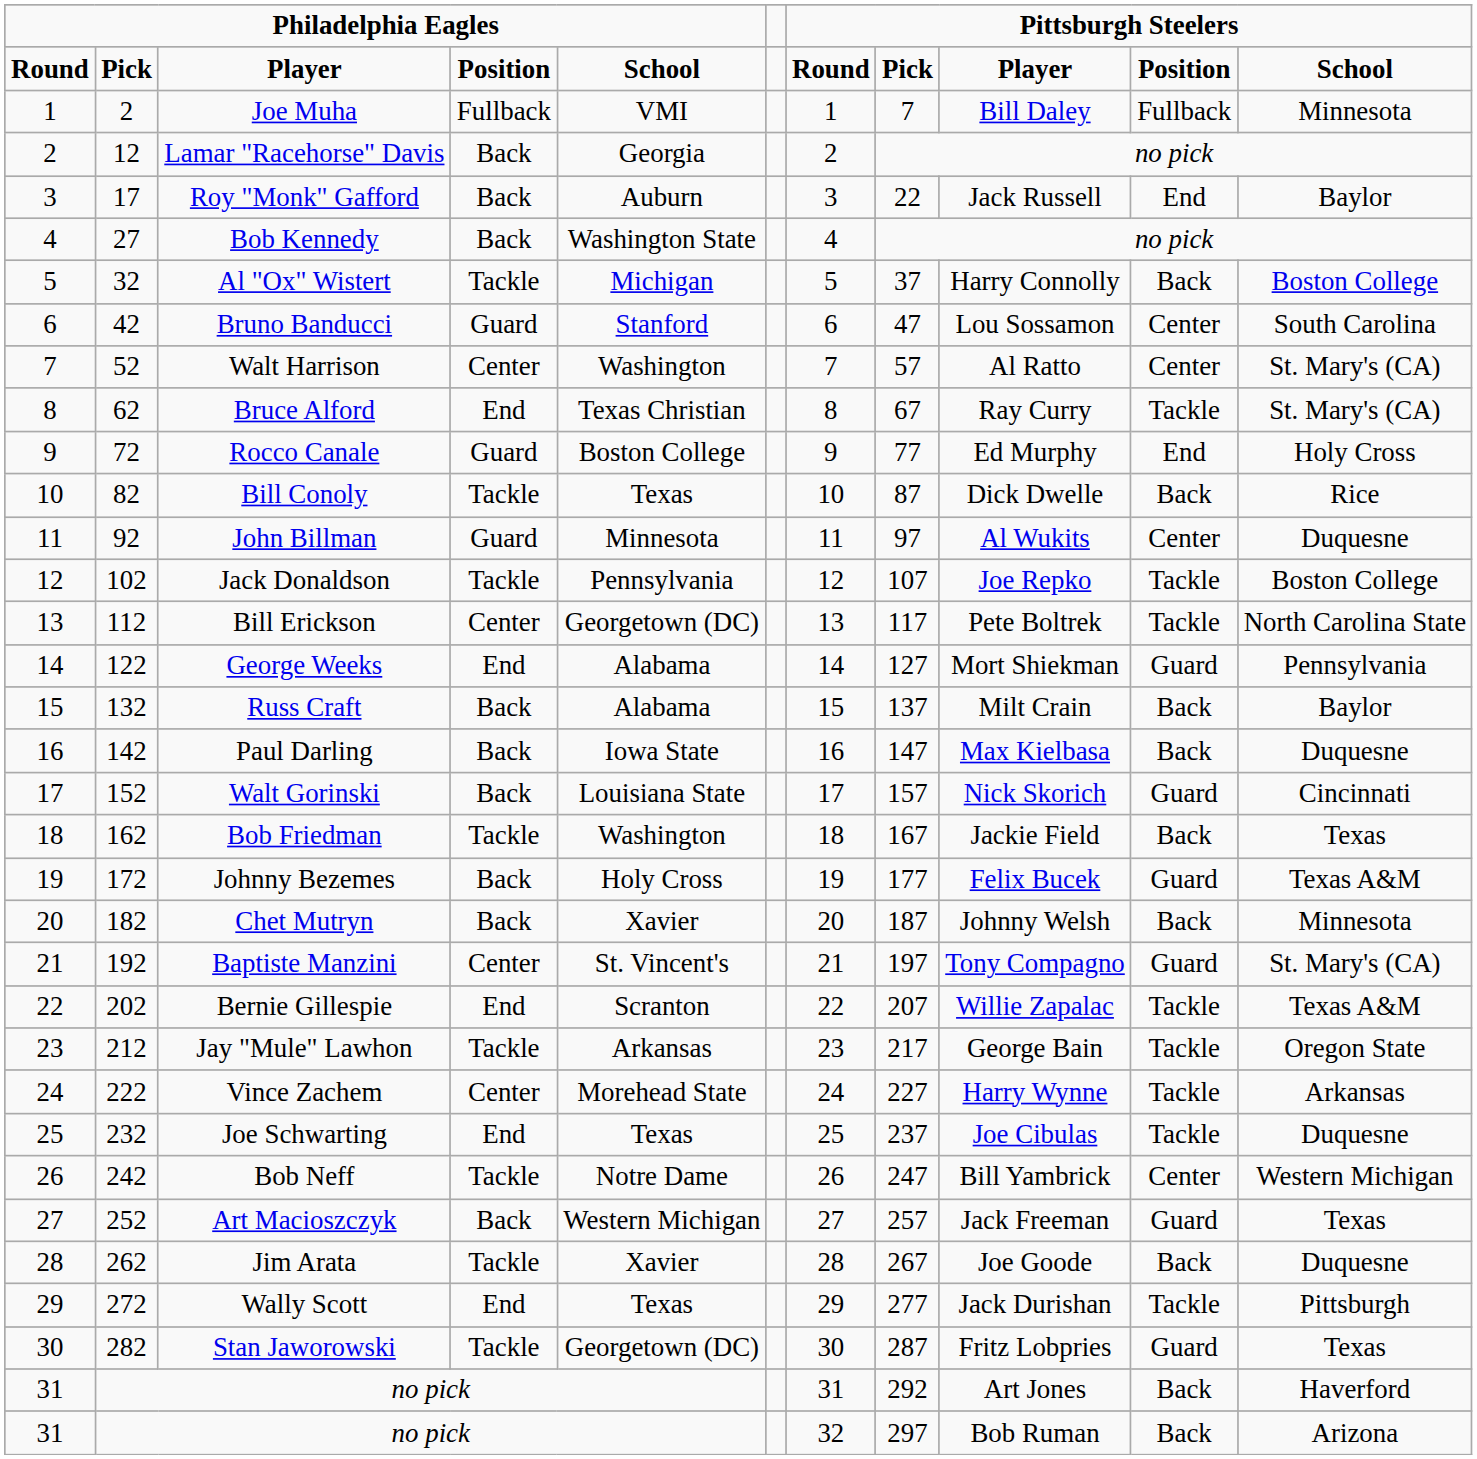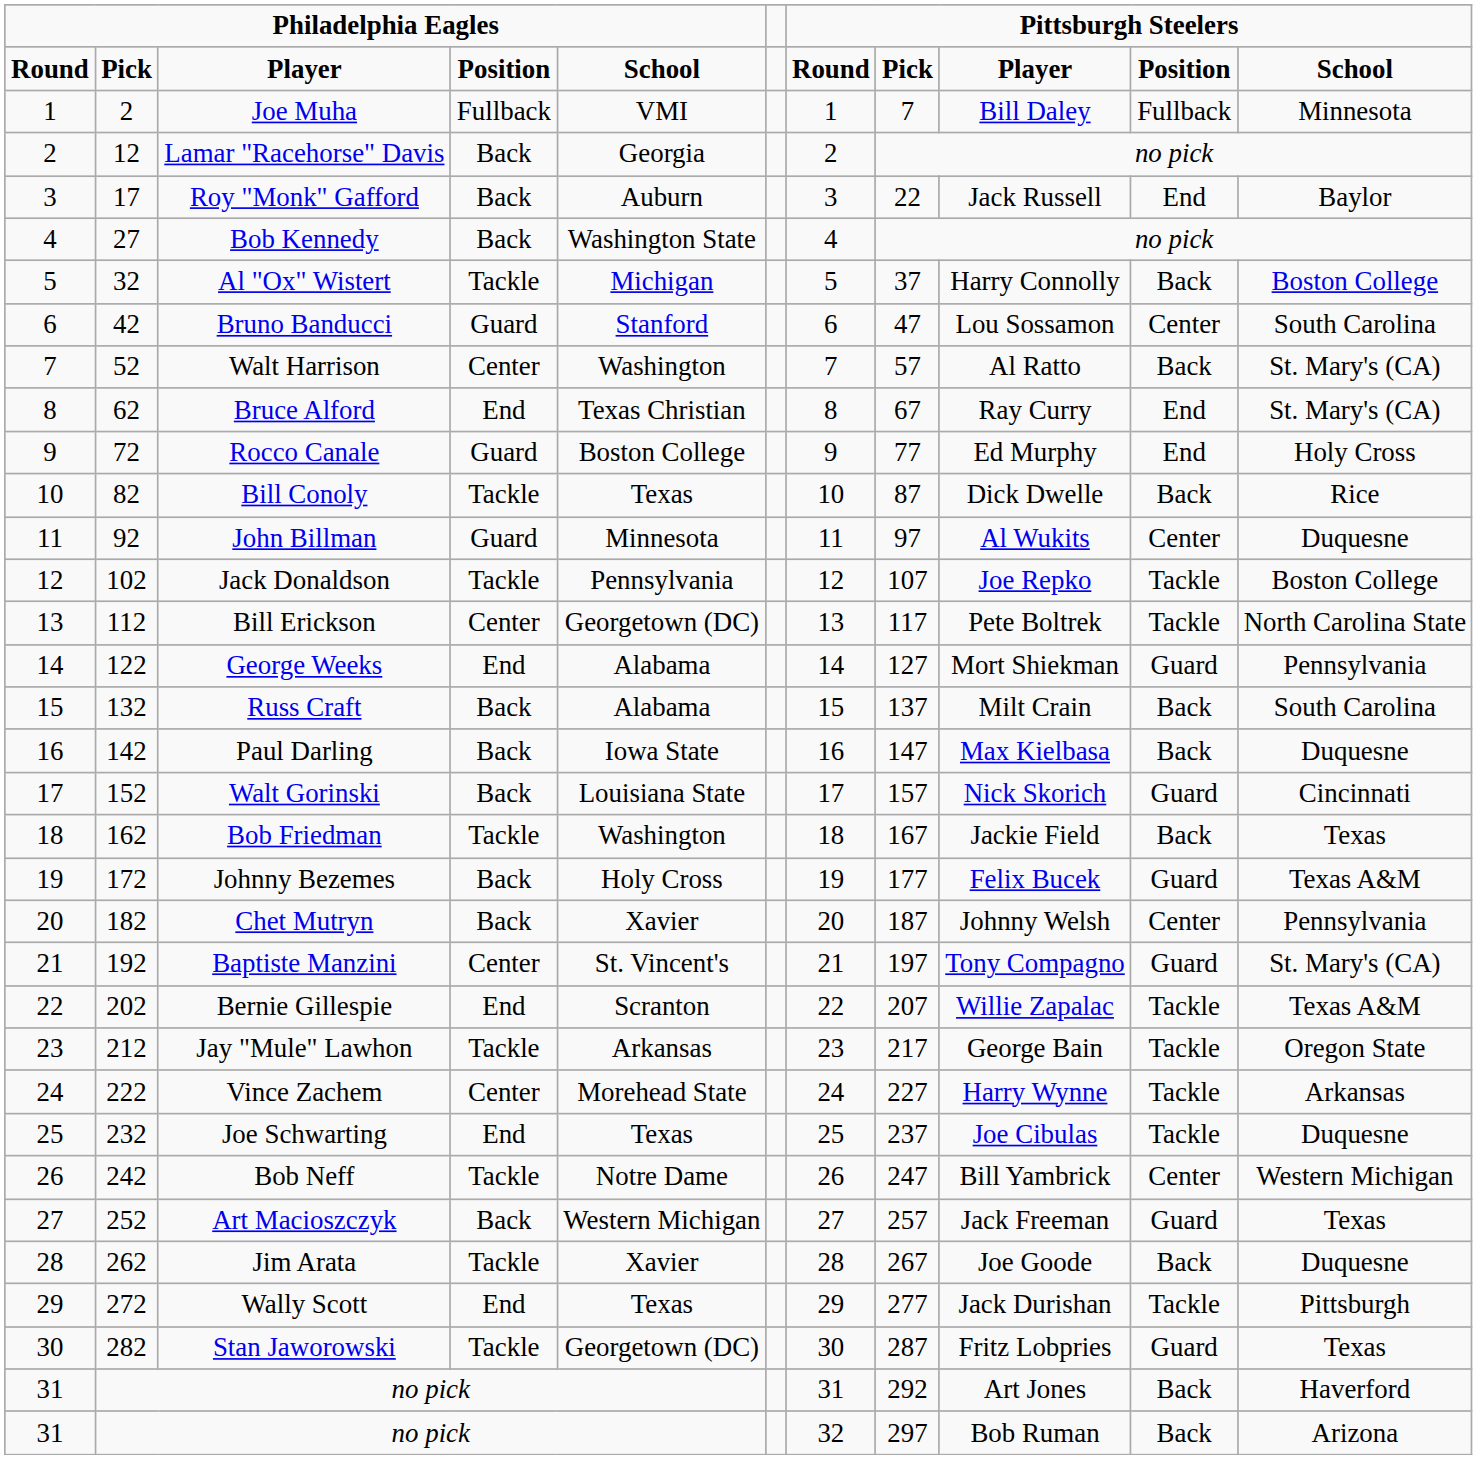(1184, 366) Center -> (1184, 366) Back
(1184, 409) Tackle -> (1184, 409) End
(1355, 707) Baylor -> (1355, 707) South Carolina
(1184, 921) Back -> (1184, 921) Center
(1355, 921) Minnesota -> (1355, 921) Pennsylvania
